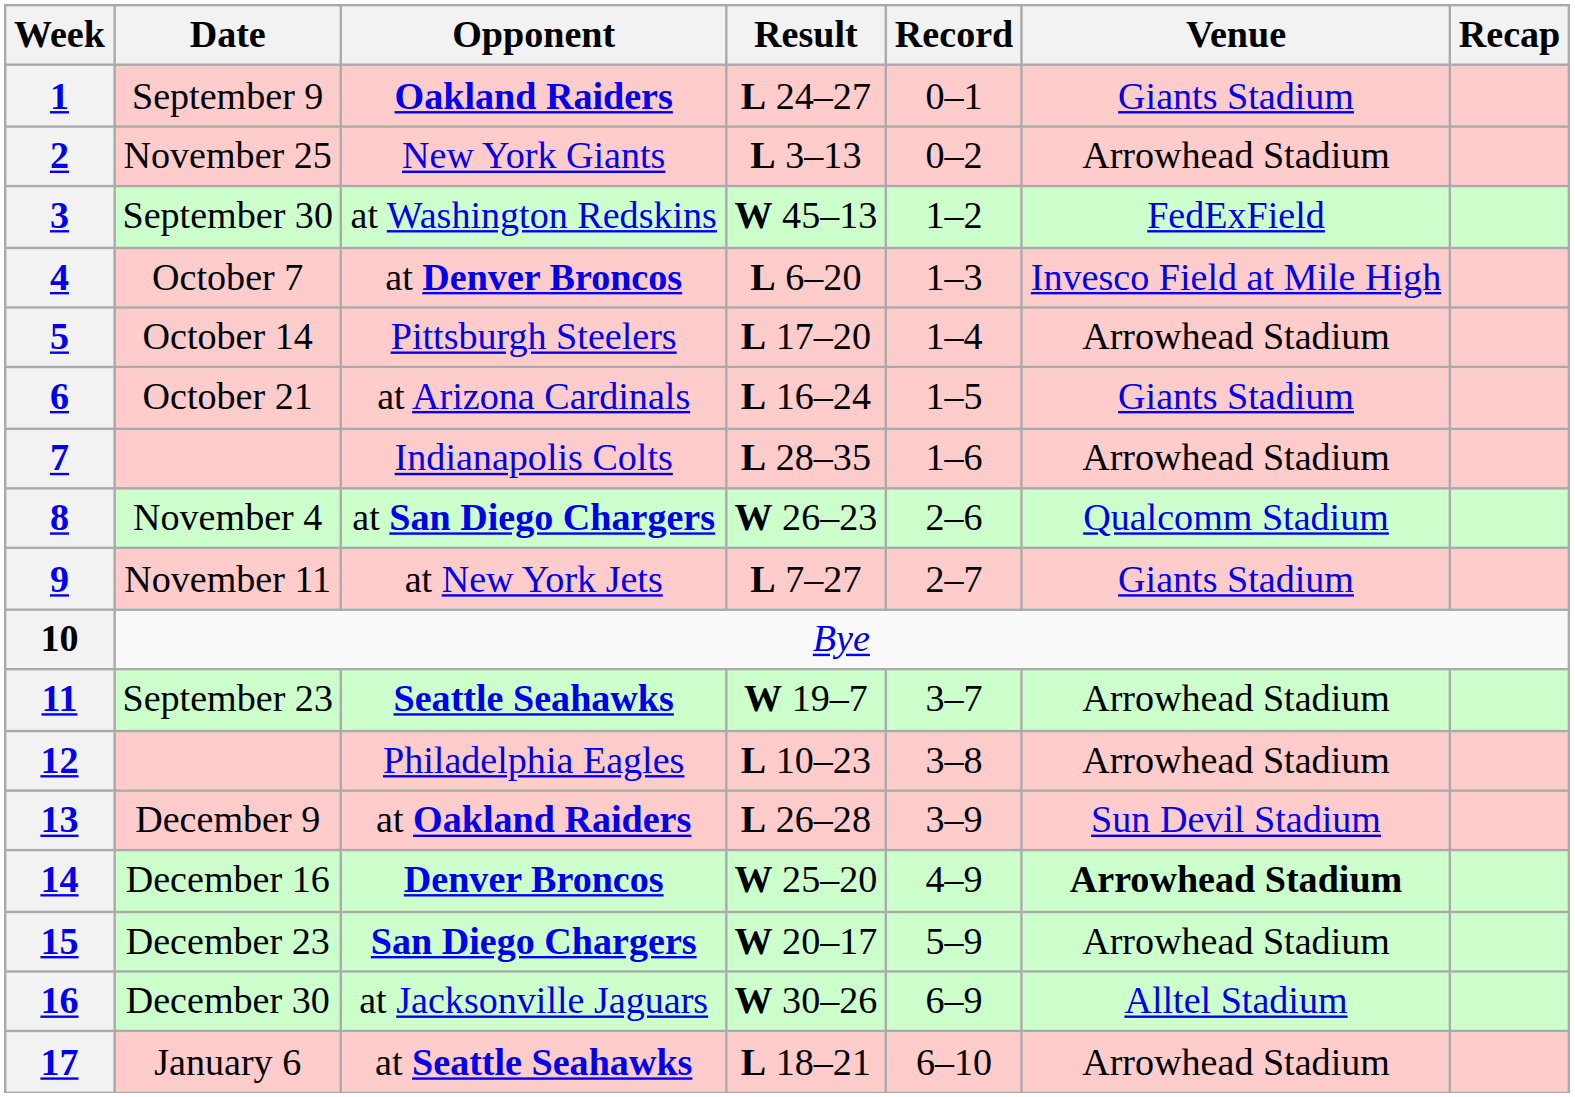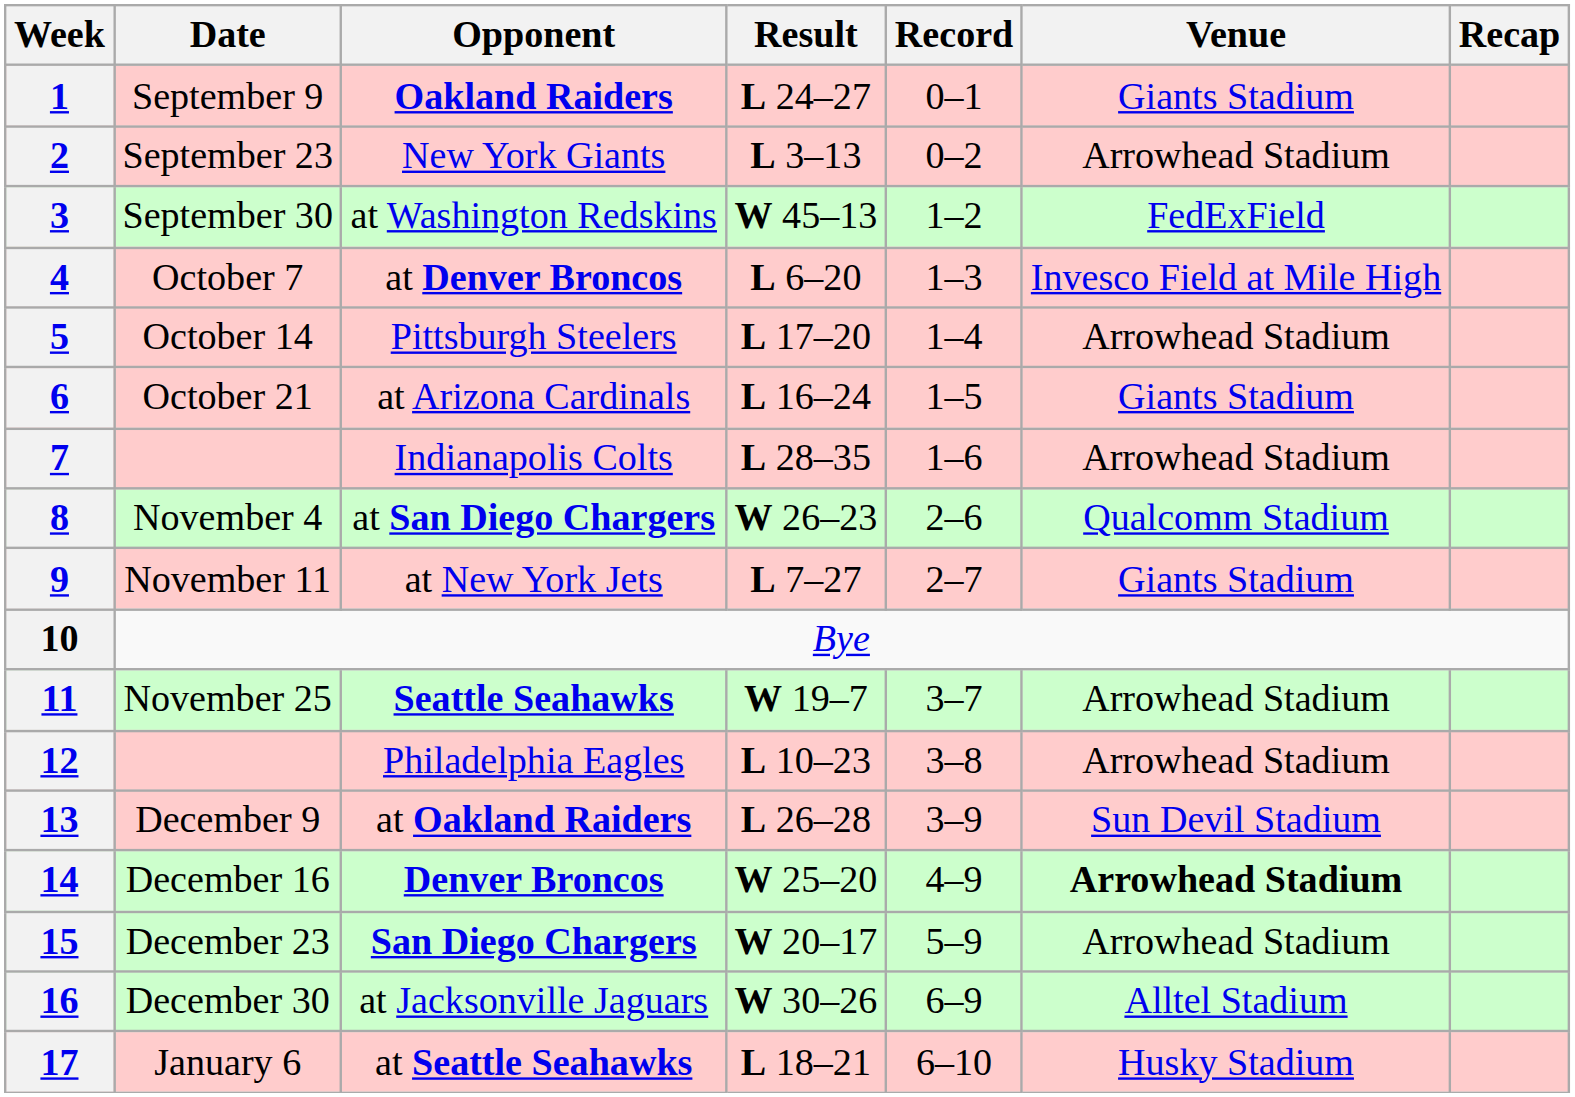(228, 155) November 25 -> (228, 155) September 23
(228, 699) September 23 -> (228, 699) November 25
(1236, 1061) Arrowhead Stadium -> (1236, 1061) Husky Stadium
